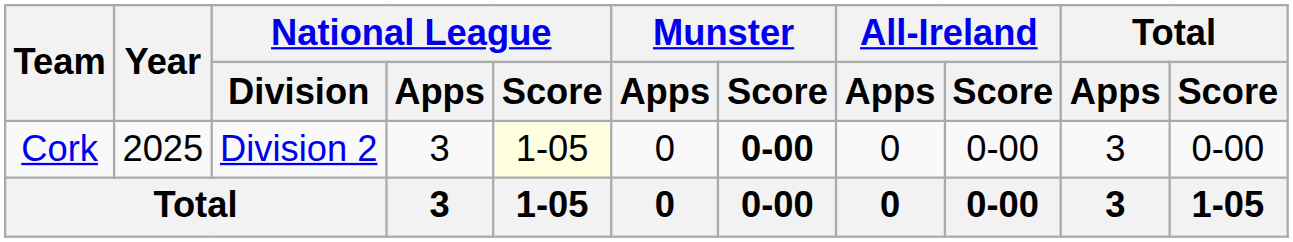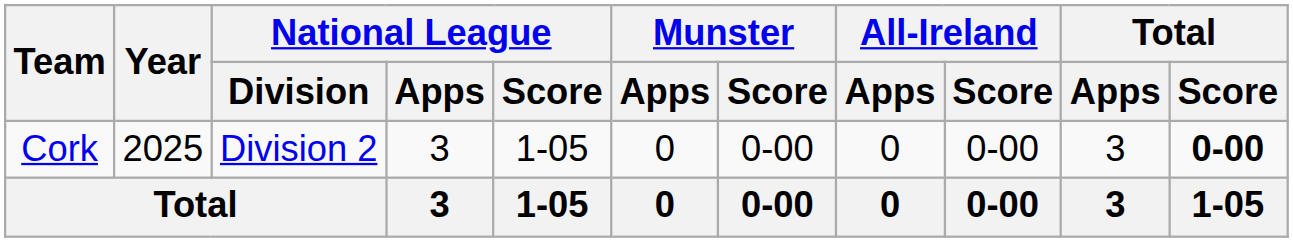(552, 148) lightyellow background -> (552, 148) no background
(777, 148) bold -> (777, 148) normal
(1228, 148) normal -> (1228, 148) bold
